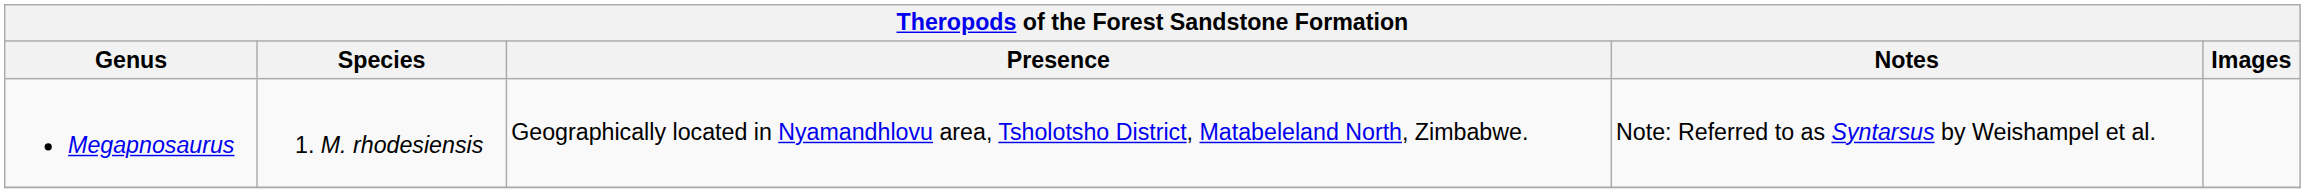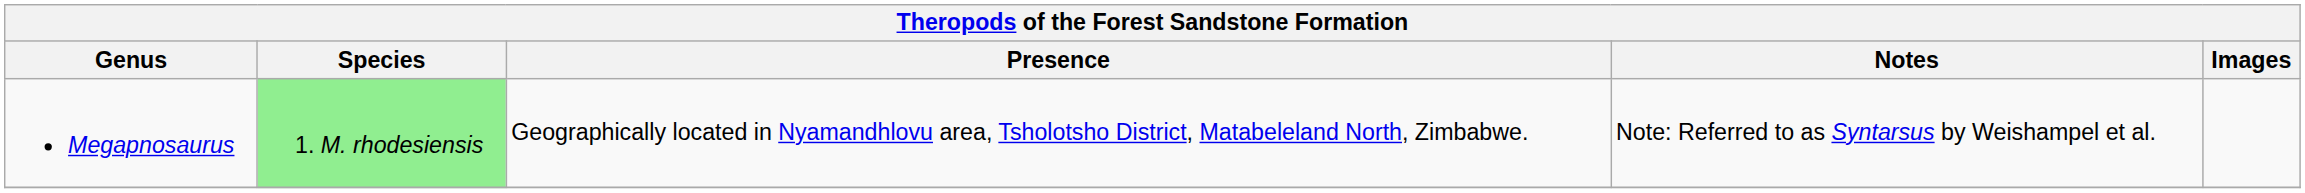(382, 146) no background -> (382, 146) lightgreen background
